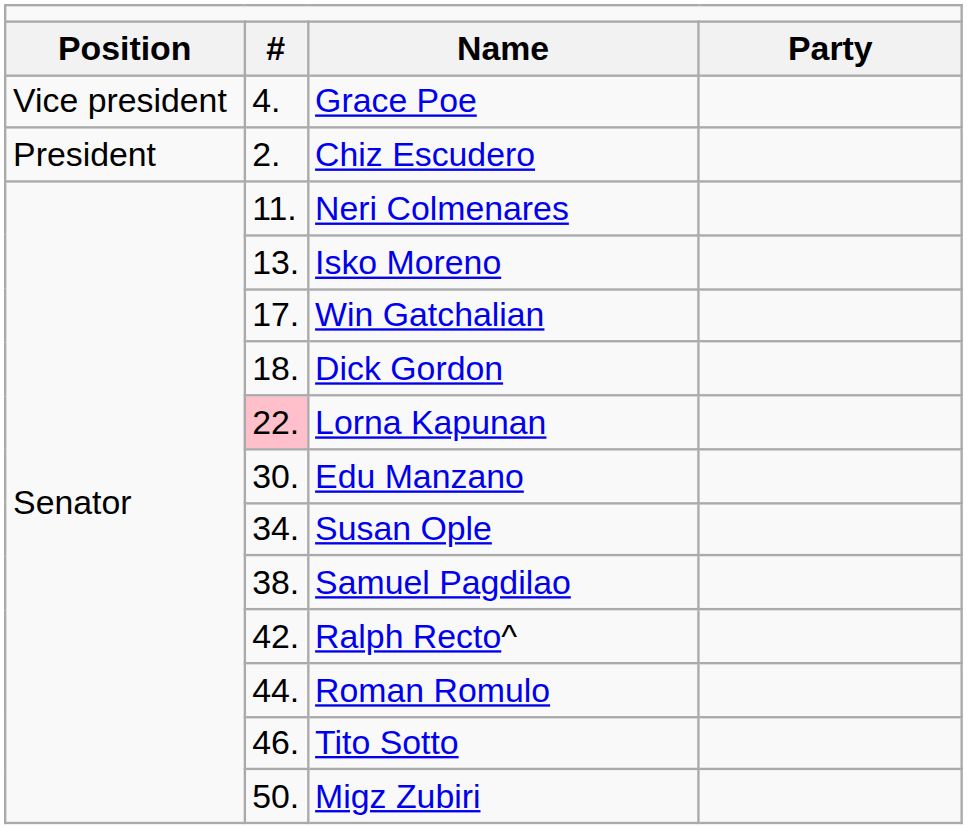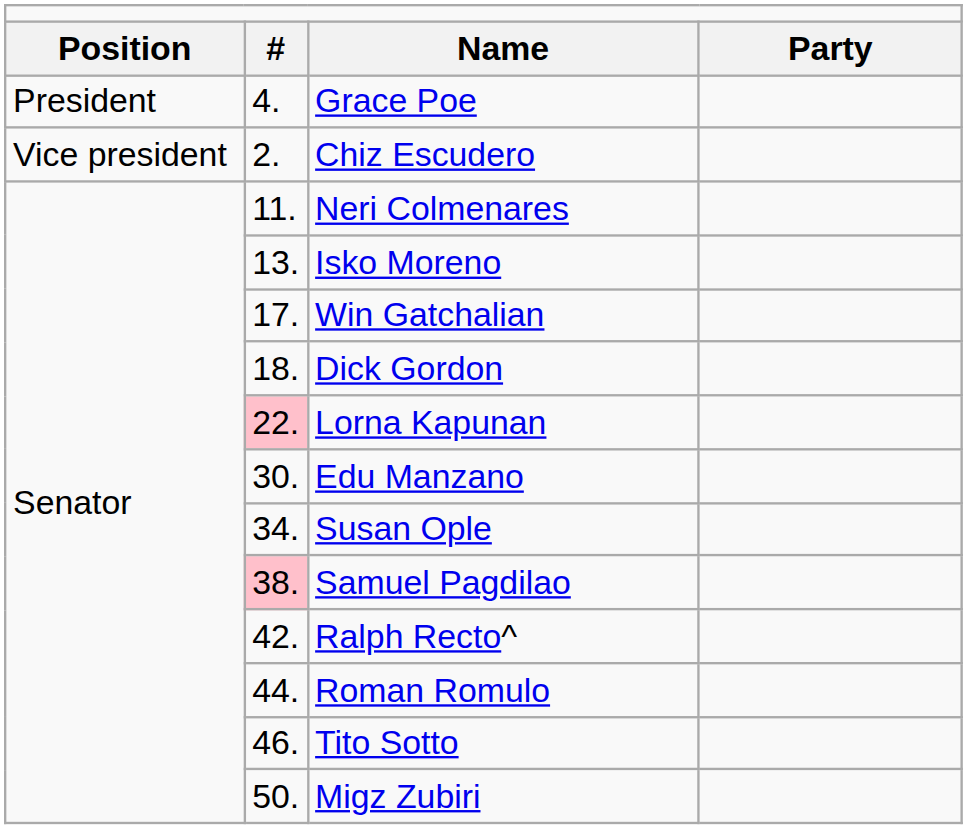(120, 102) Vice president -> (85, 102) President
(85, 155) President -> (120, 155) Vice president
(276, 583) no background -> (276, 583) pink background
